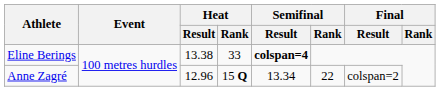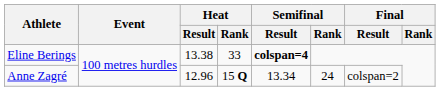(328, 76) 22 -> (328, 76) 24
